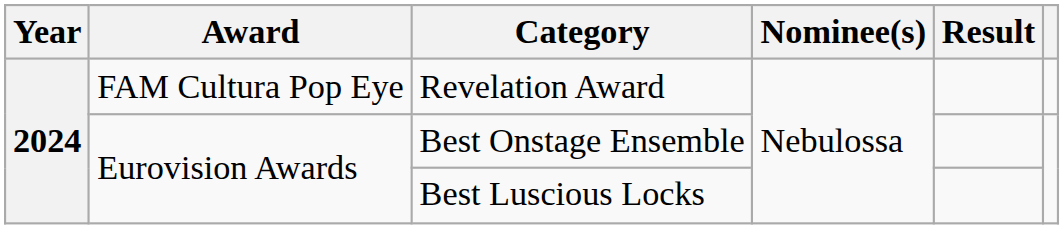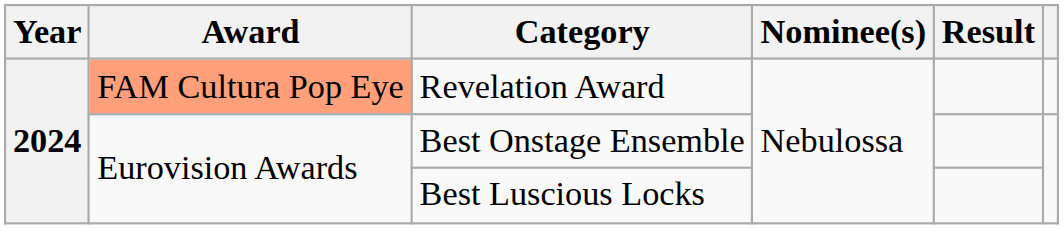(251, 85) no background -> (251, 85) lightsalmon background
